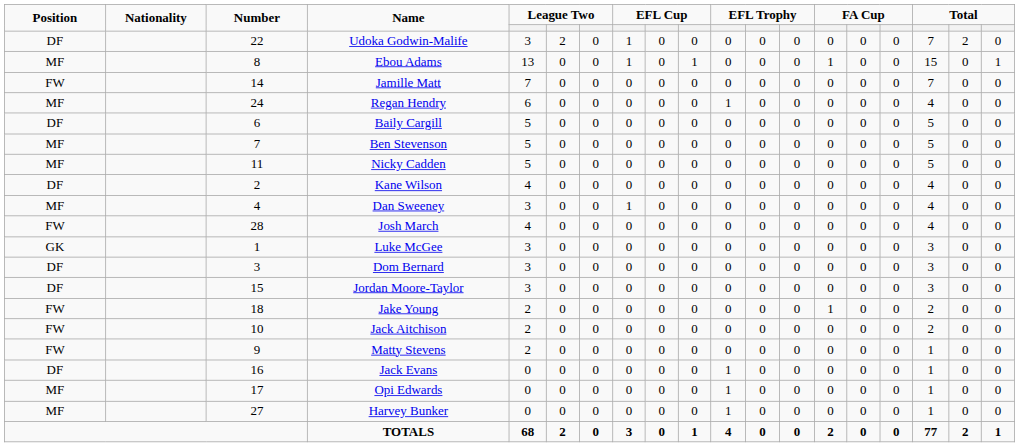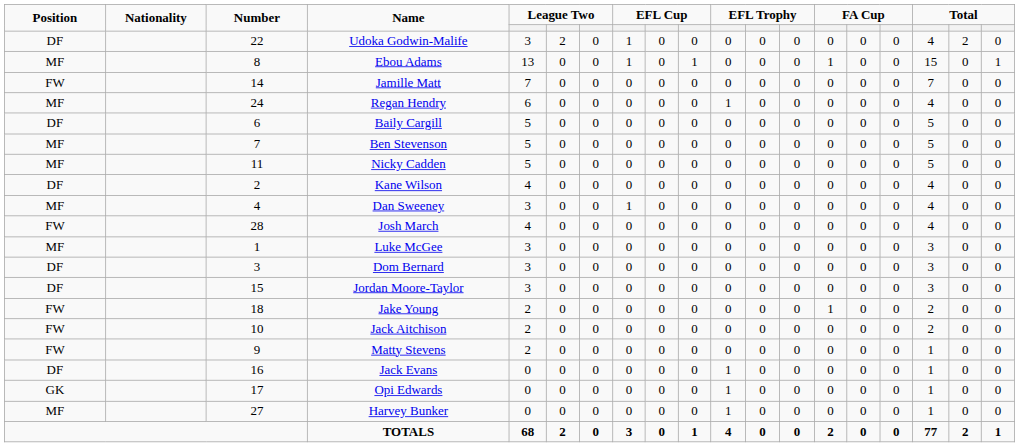(931, 41) 7 -> (931, 41) 4
(55, 246) GK -> (55, 246) MF
(55, 390) MF -> (55, 390) GK
